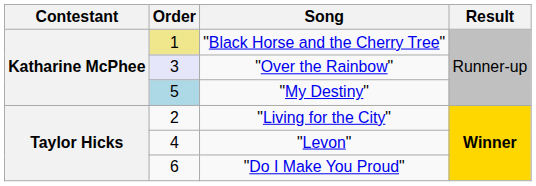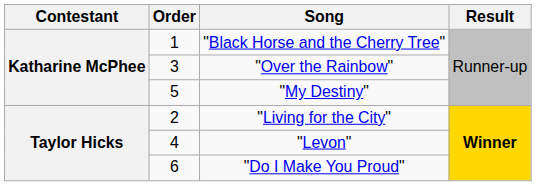(174, 42) khaki background -> (174, 42) no background
(174, 67) lavender background -> (174, 67) no background
(174, 92) lightblue background -> (174, 92) no background
